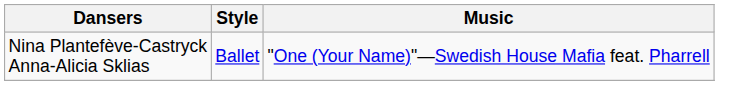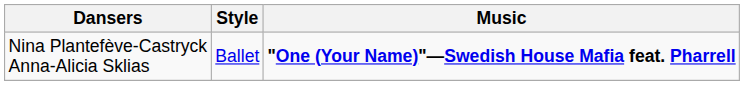(489, 56) normal -> (502, 56) bold
